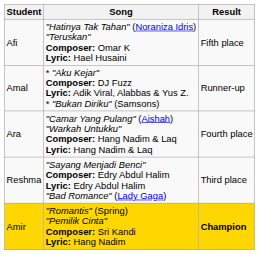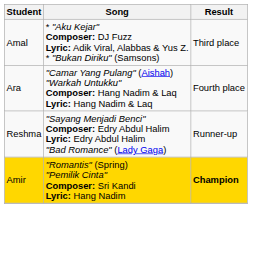- row: (12, 42)
(223, 88) Runner-up -> (216, 42) Third place
(224, 180) Third place -> (215, 134) Runner-up
